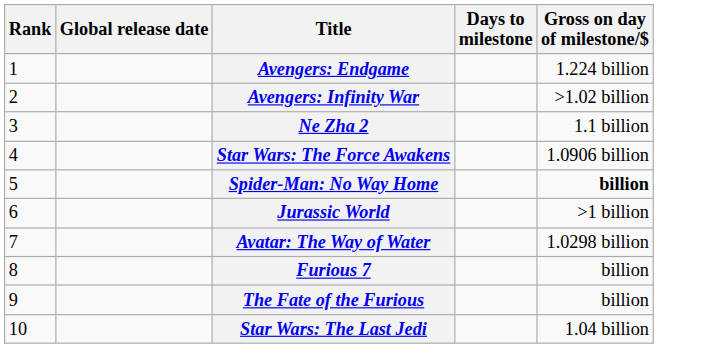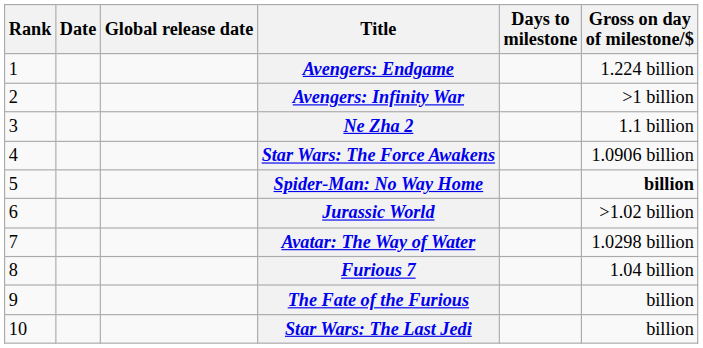+ column: (78, 29)
(602, 97) >1.02 billion -> (658, 97) >1 billion
(613, 213) >1 billion -> (647, 213) >1.02 billion
(623, 270) billion -> (652, 270) 1.04 billion
(607, 328) 1.04 billion -> (668, 328) billion
